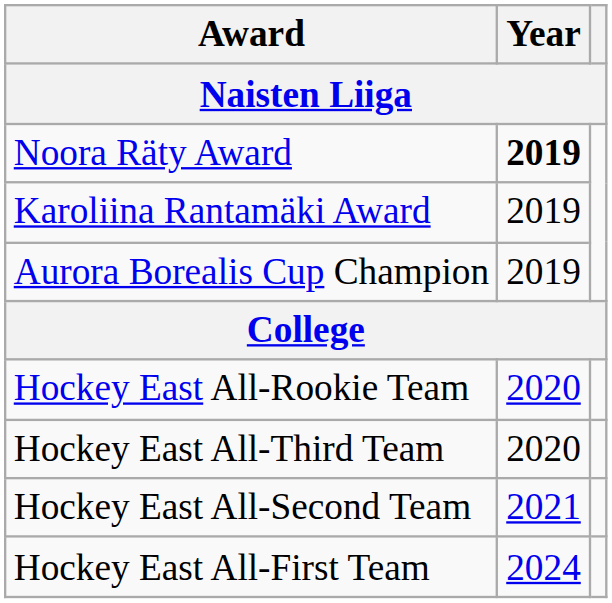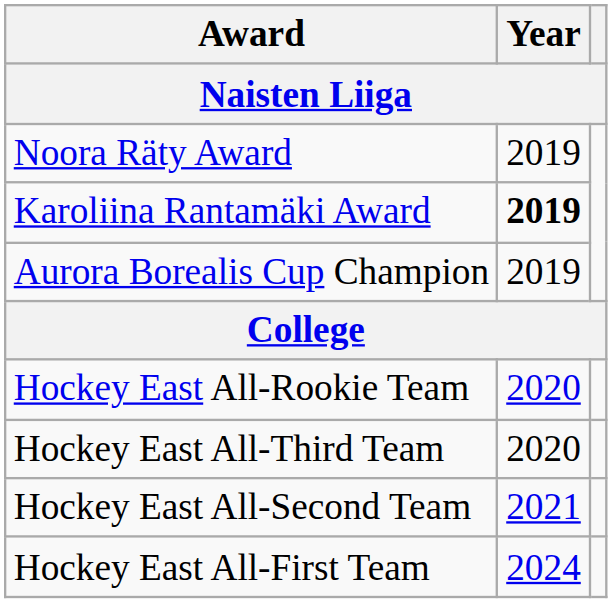(544, 152) bold -> (544, 152) normal
(544, 211) normal -> (544, 211) bold
